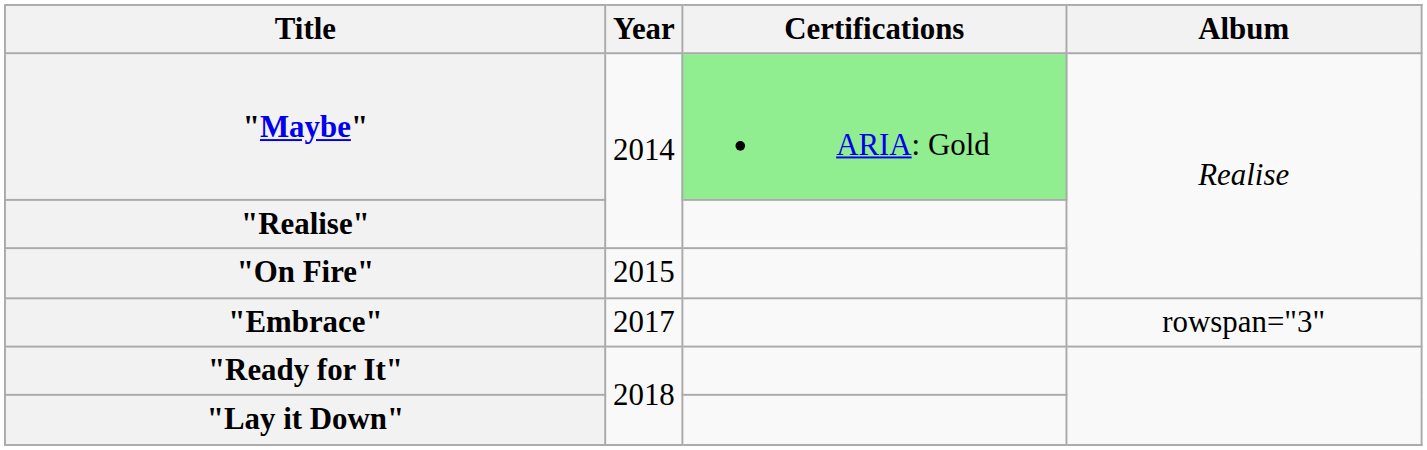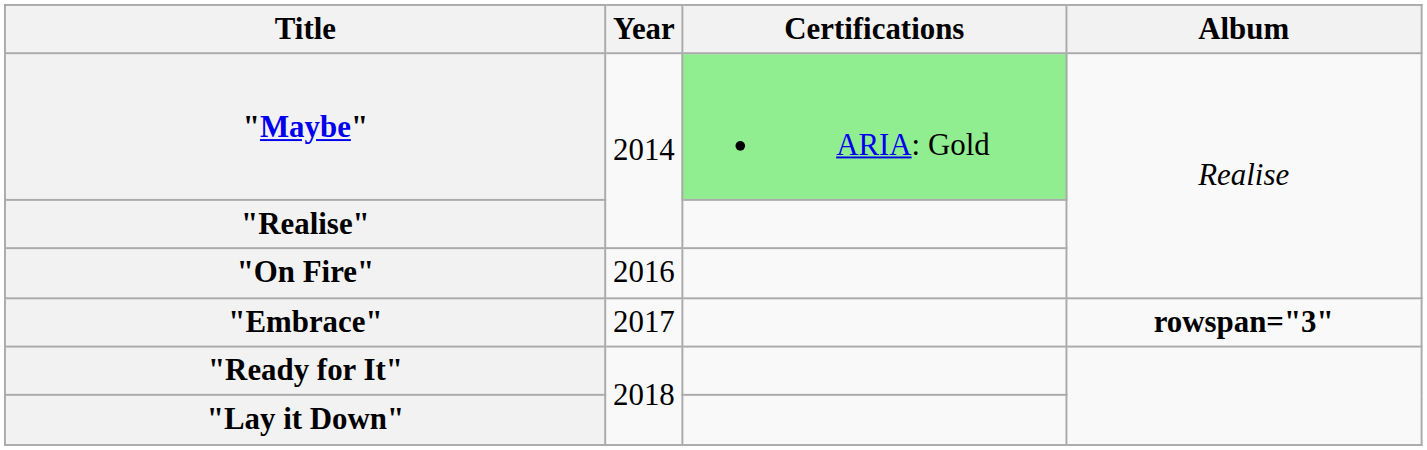(644, 272) 2015 -> (644, 272) 2016
(1244, 321) normal -> (1244, 321) bold
